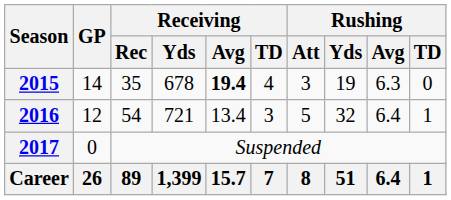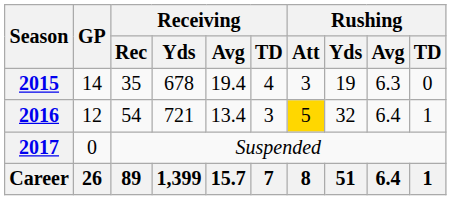(228, 83) bold -> (228, 83) normal
(306, 115) no background -> (306, 115) gold background
